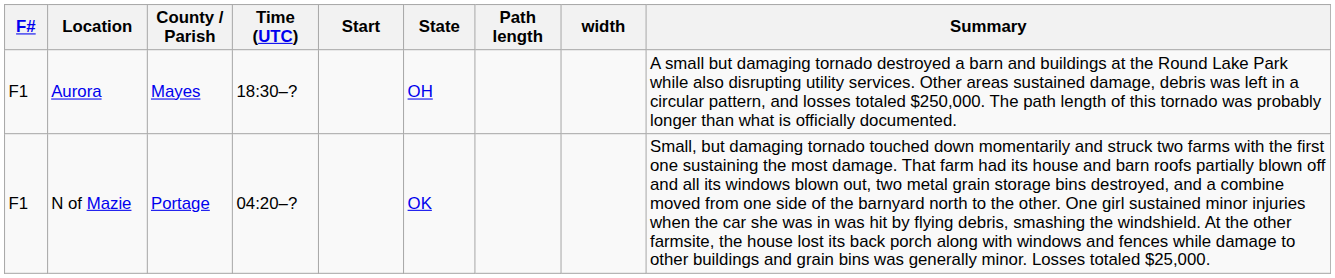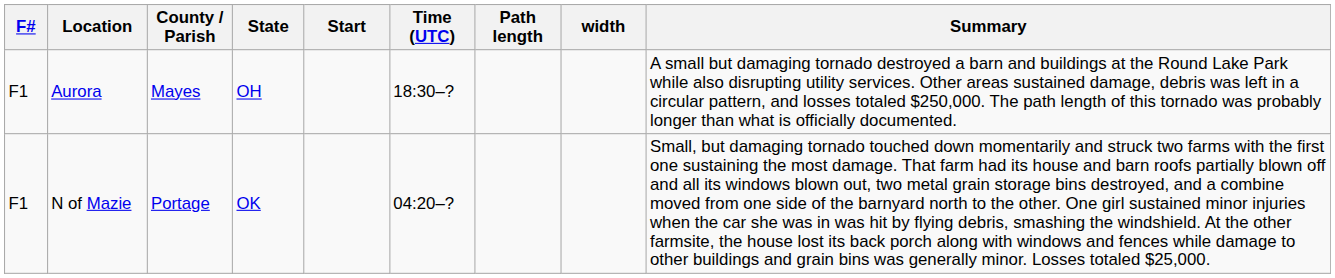columns swapped: (439, 27) <-> (275, 27)
